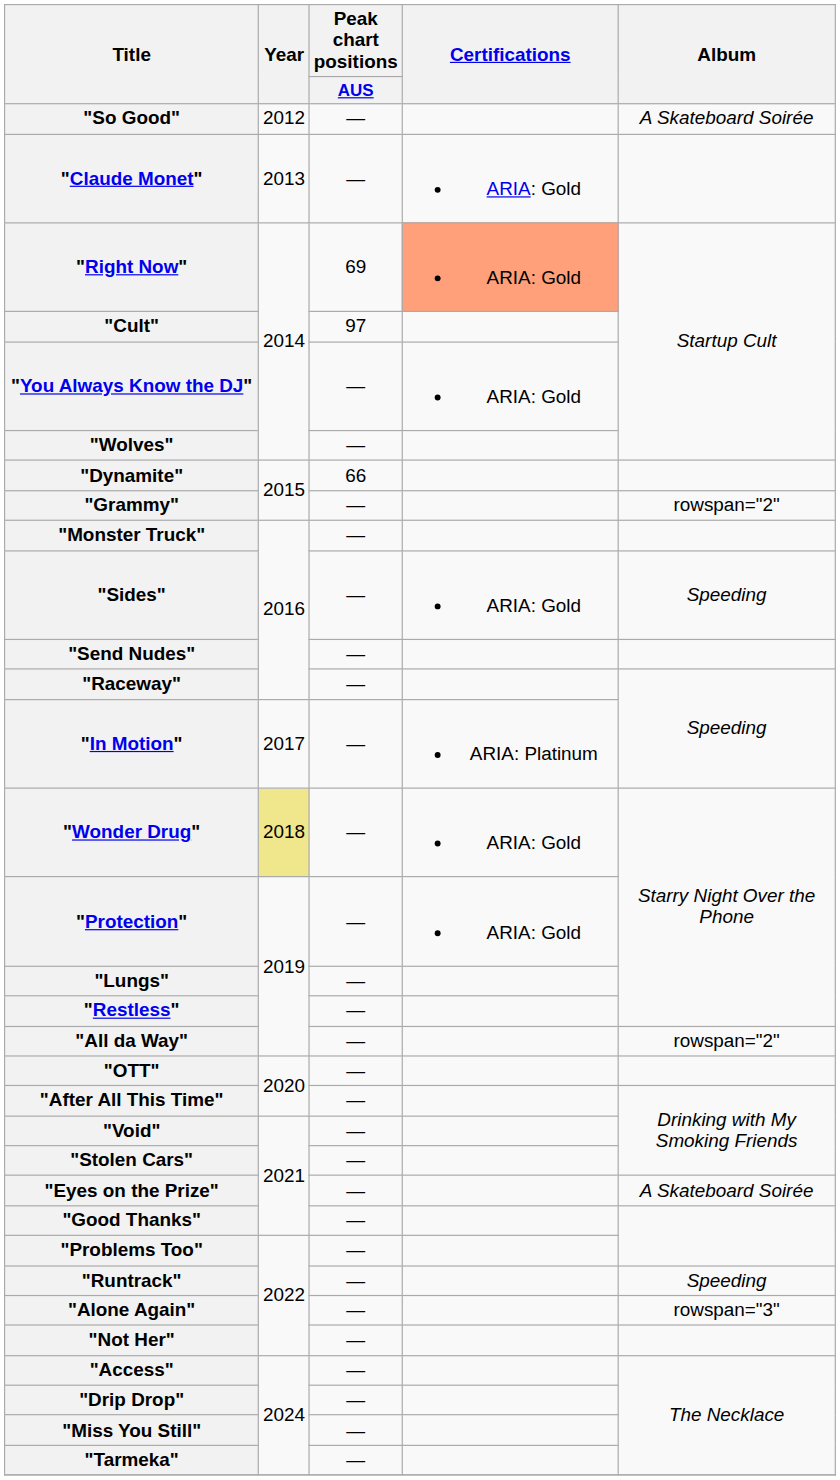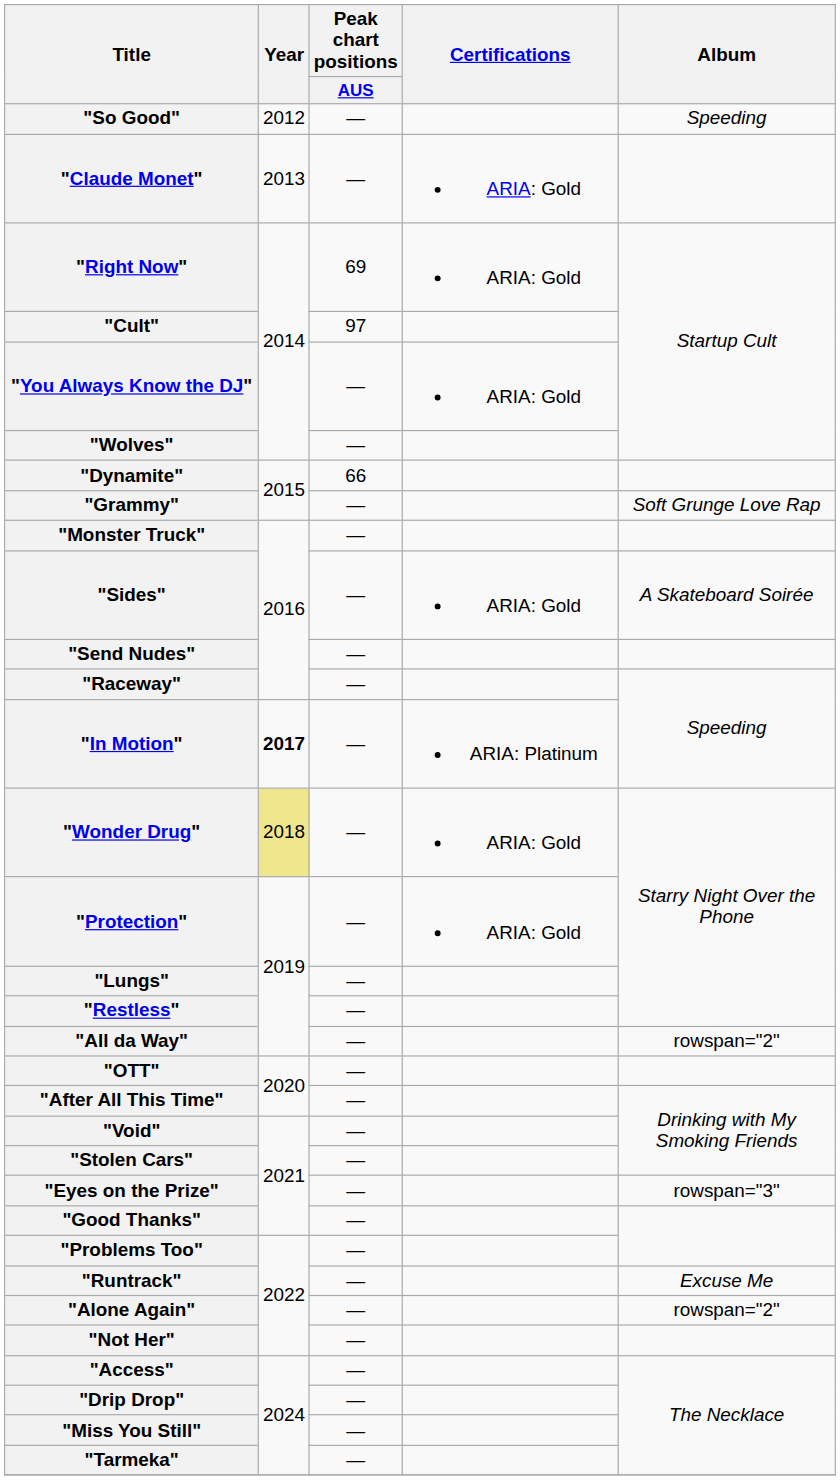(727, 118) A Skateboard Soirée -> (727, 118) Speeding
(510, 278) lightsalmon background -> (510, 278) no background
(727, 505) rowspan="2" -> (727, 505) Soft Grunge Love Rap
(727, 594) Speeding -> (727, 594) A Skateboard Soirée
(284, 743) normal -> (284, 743) bold
(727, 1190) A Skateboard Soirée -> (727, 1190) rowspan="3"
(727, 1280) Speeding -> (727, 1280) Excuse Me
(727, 1310) rowspan="3" -> (727, 1310) rowspan="2"
